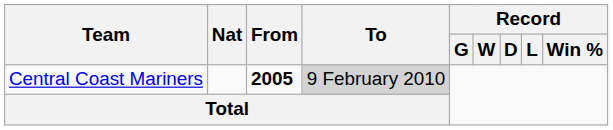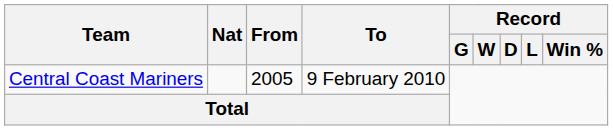(272, 79) bold -> (272, 79) normal
(376, 79) lightgrey background -> (376, 79) no background
